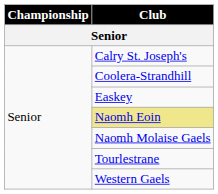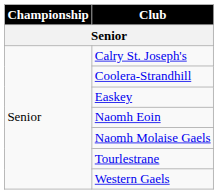(128, 117) khaki background -> (128, 117) no background
